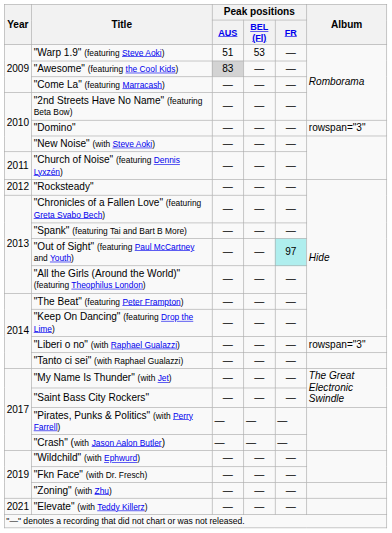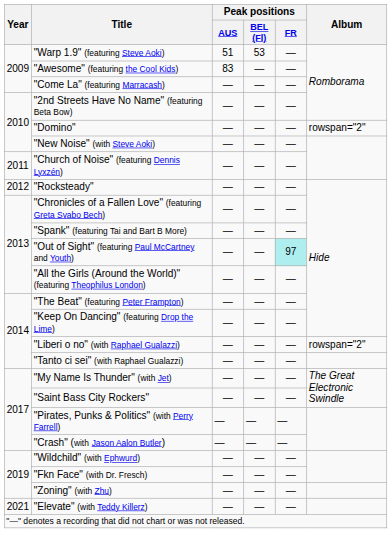(228, 68) lightgrey background -> (228, 68) no background
(337, 128) rowspan="3" -> (337, 128) rowspan="2"
(337, 344) rowspan="3" -> (337, 344) rowspan="2"
